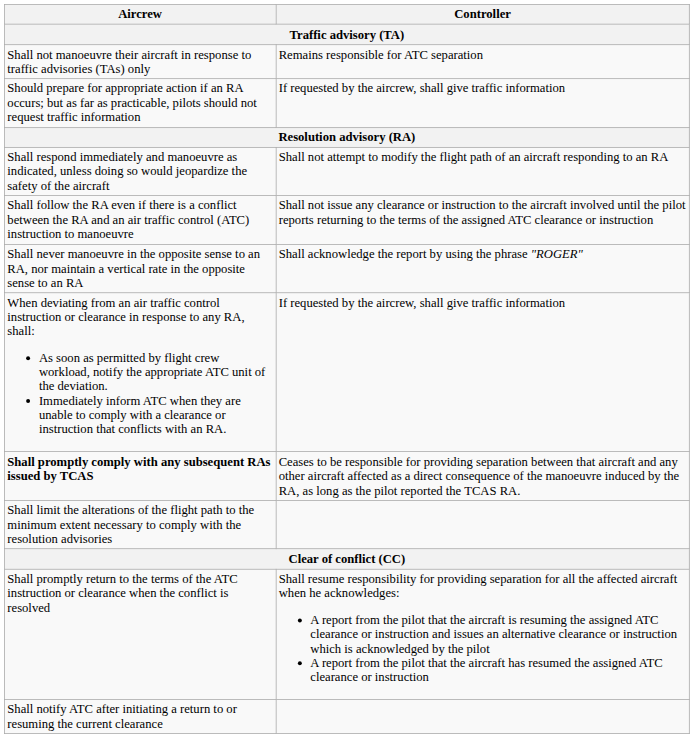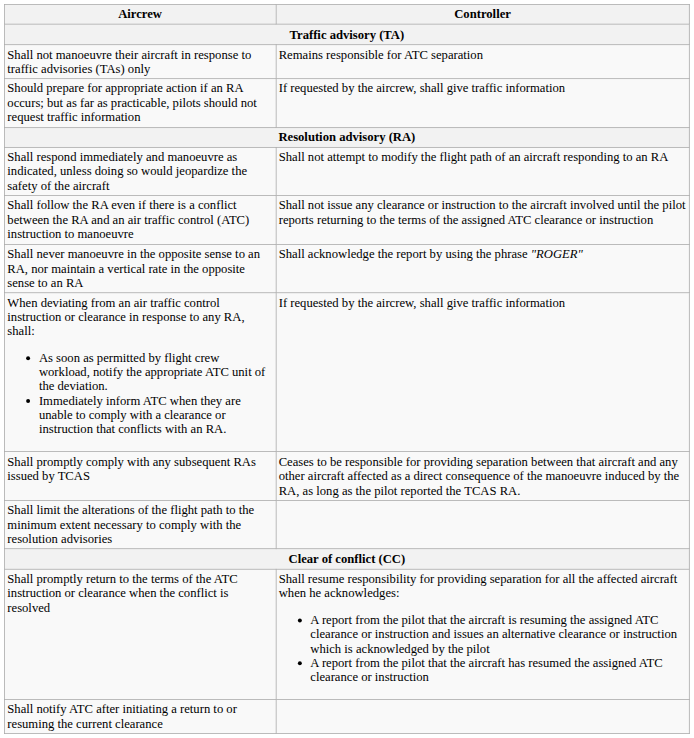(139, 469) bold -> (132, 469) normal
